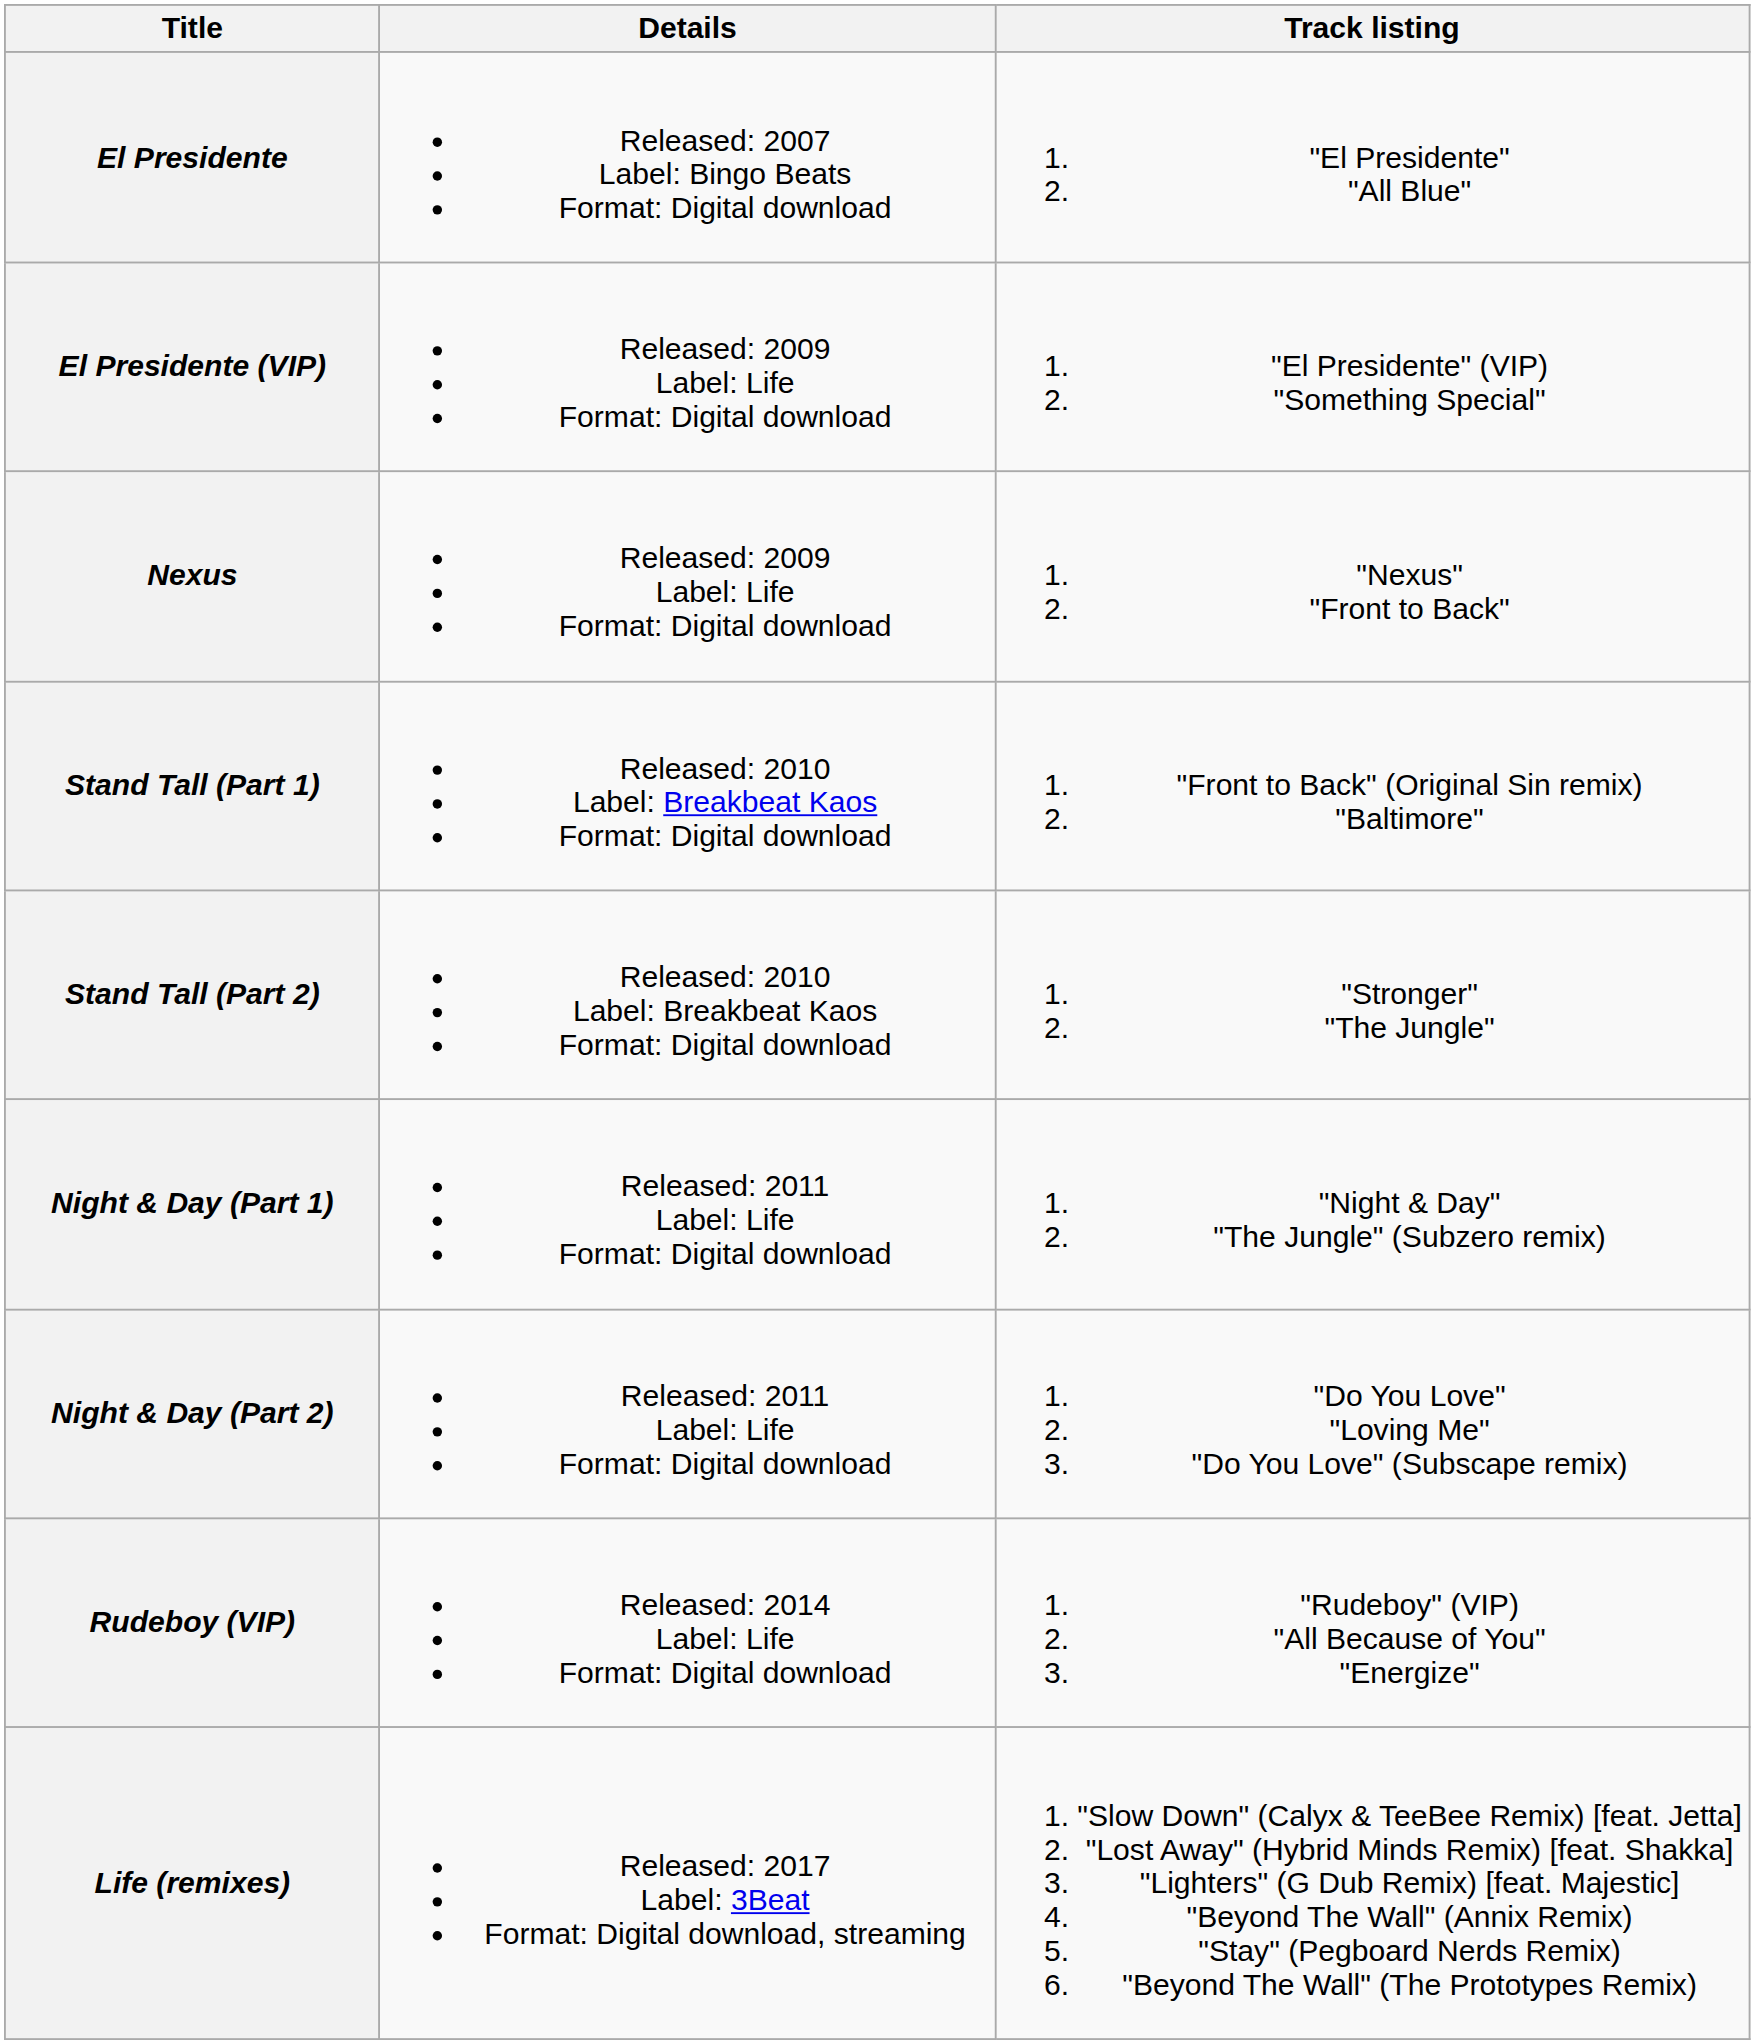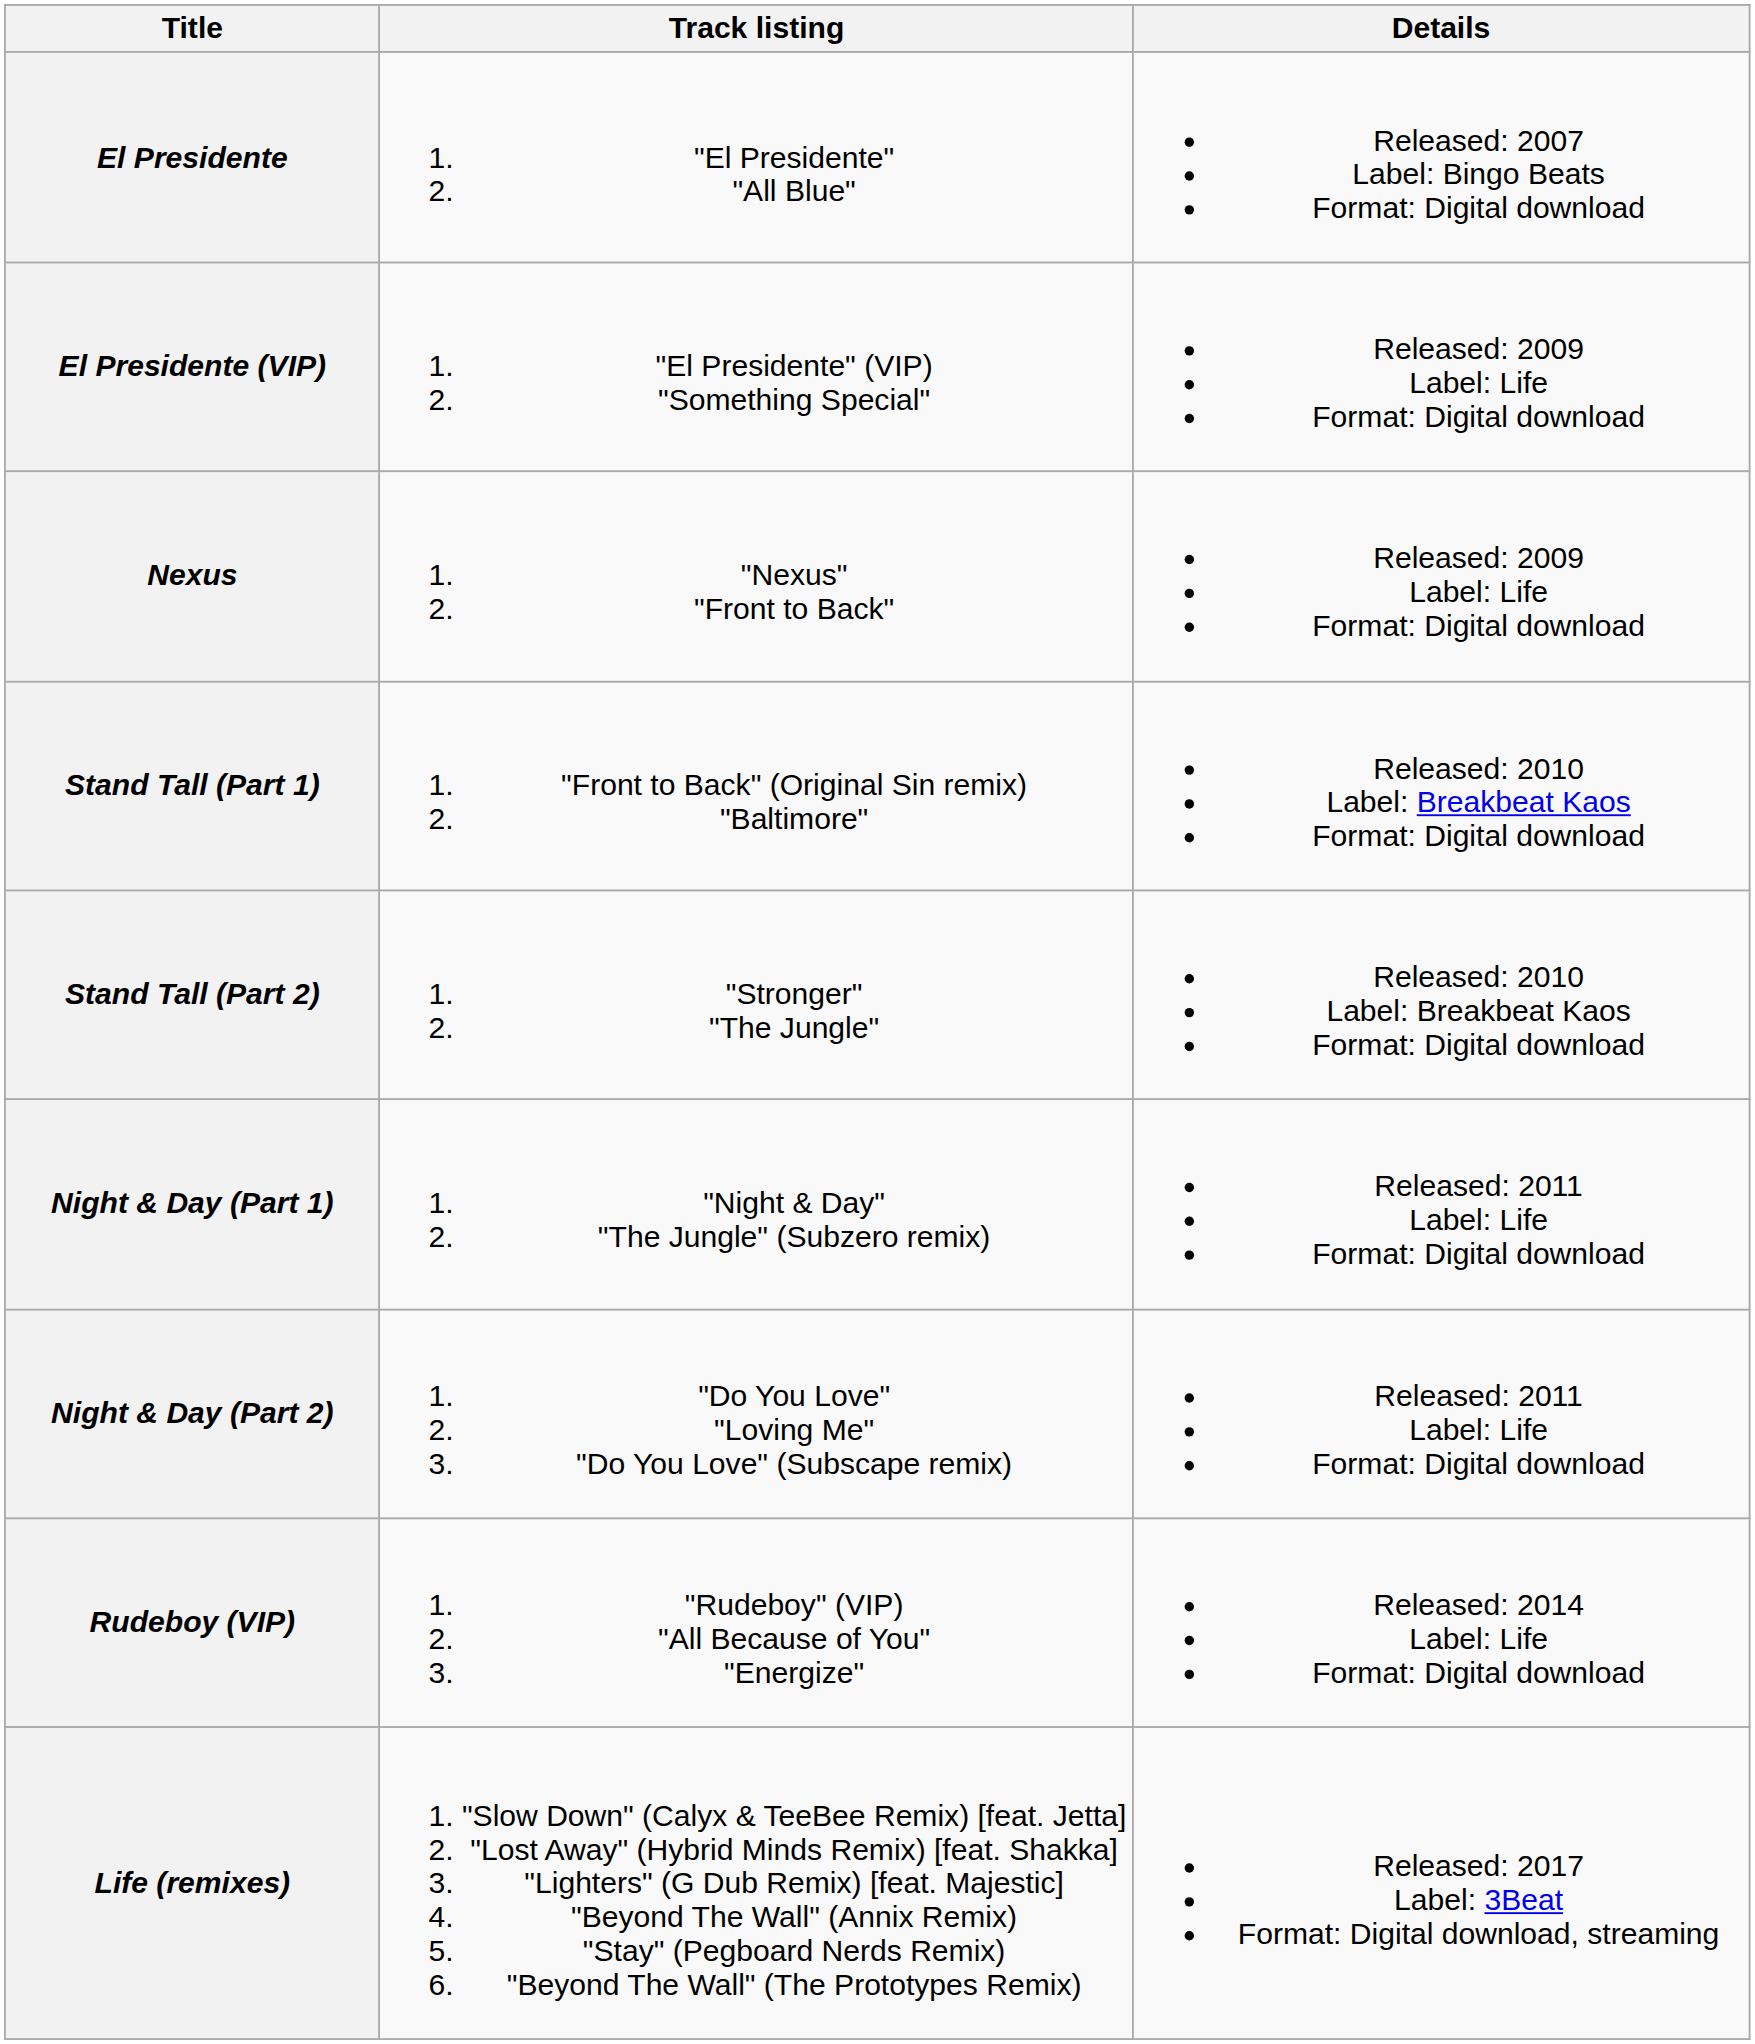columns swapped: (687, 28) <-> (1372, 28)
